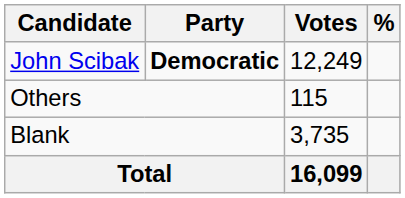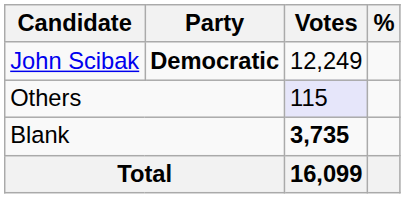(309, 98) no background -> (309, 98) lavender background
(320, 135) normal -> (320, 135) bold
